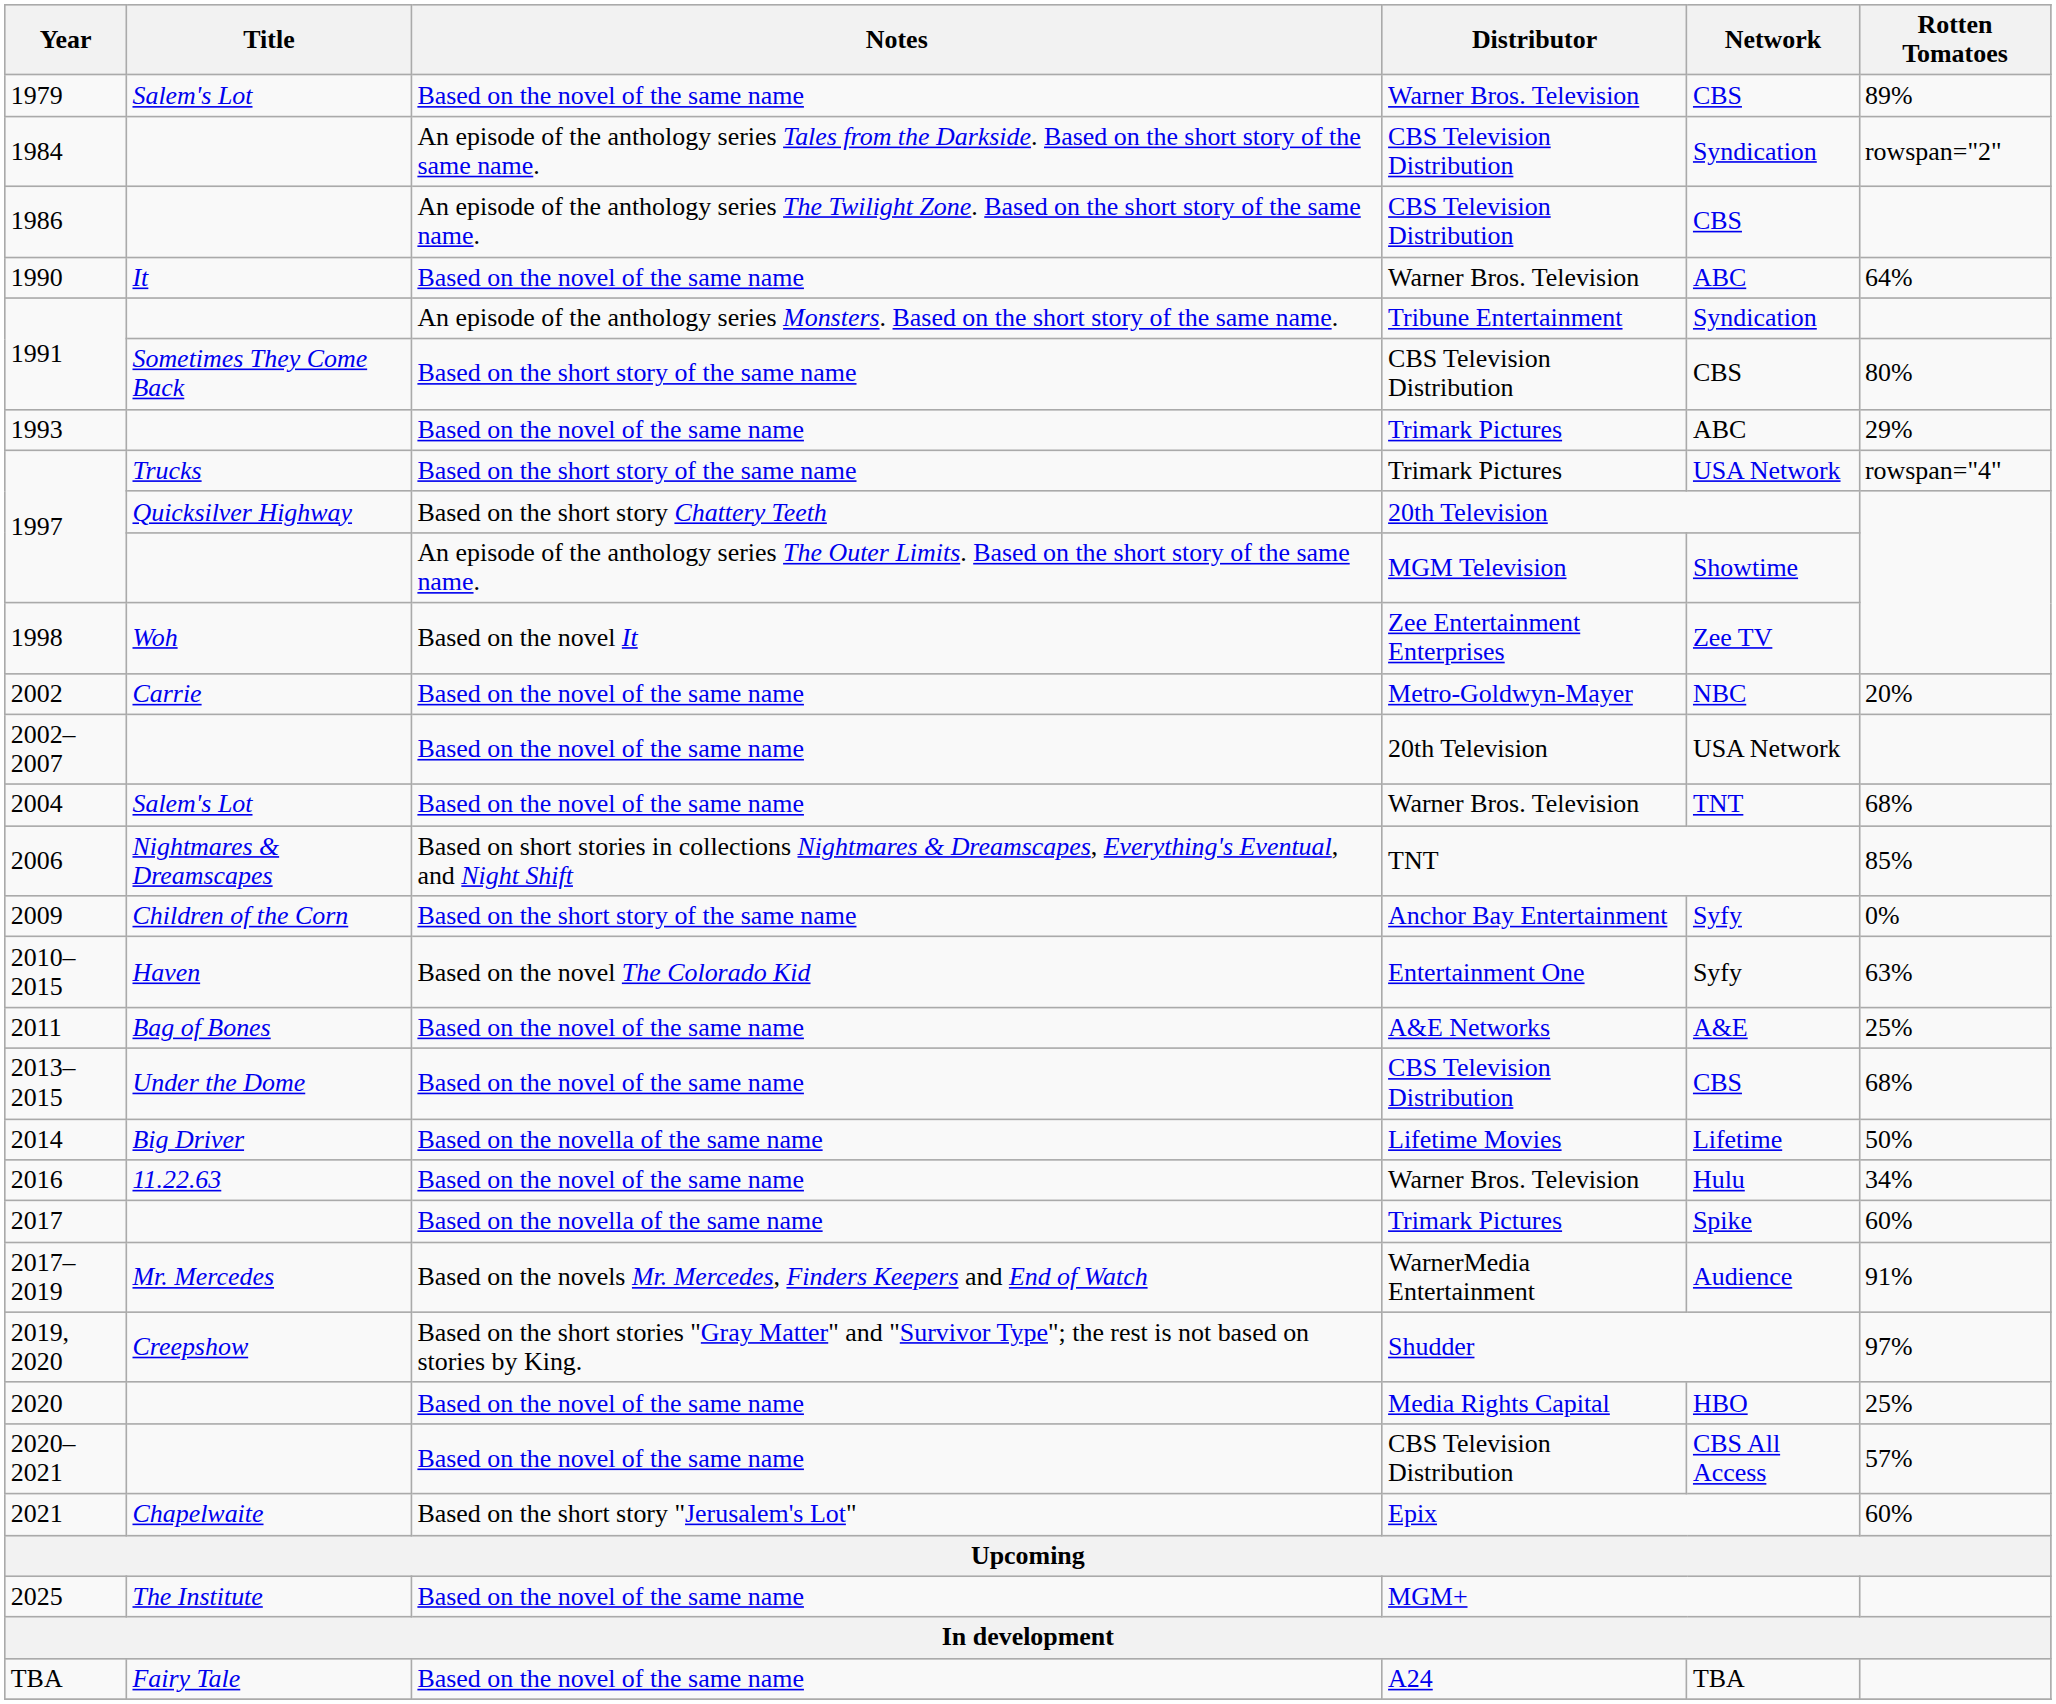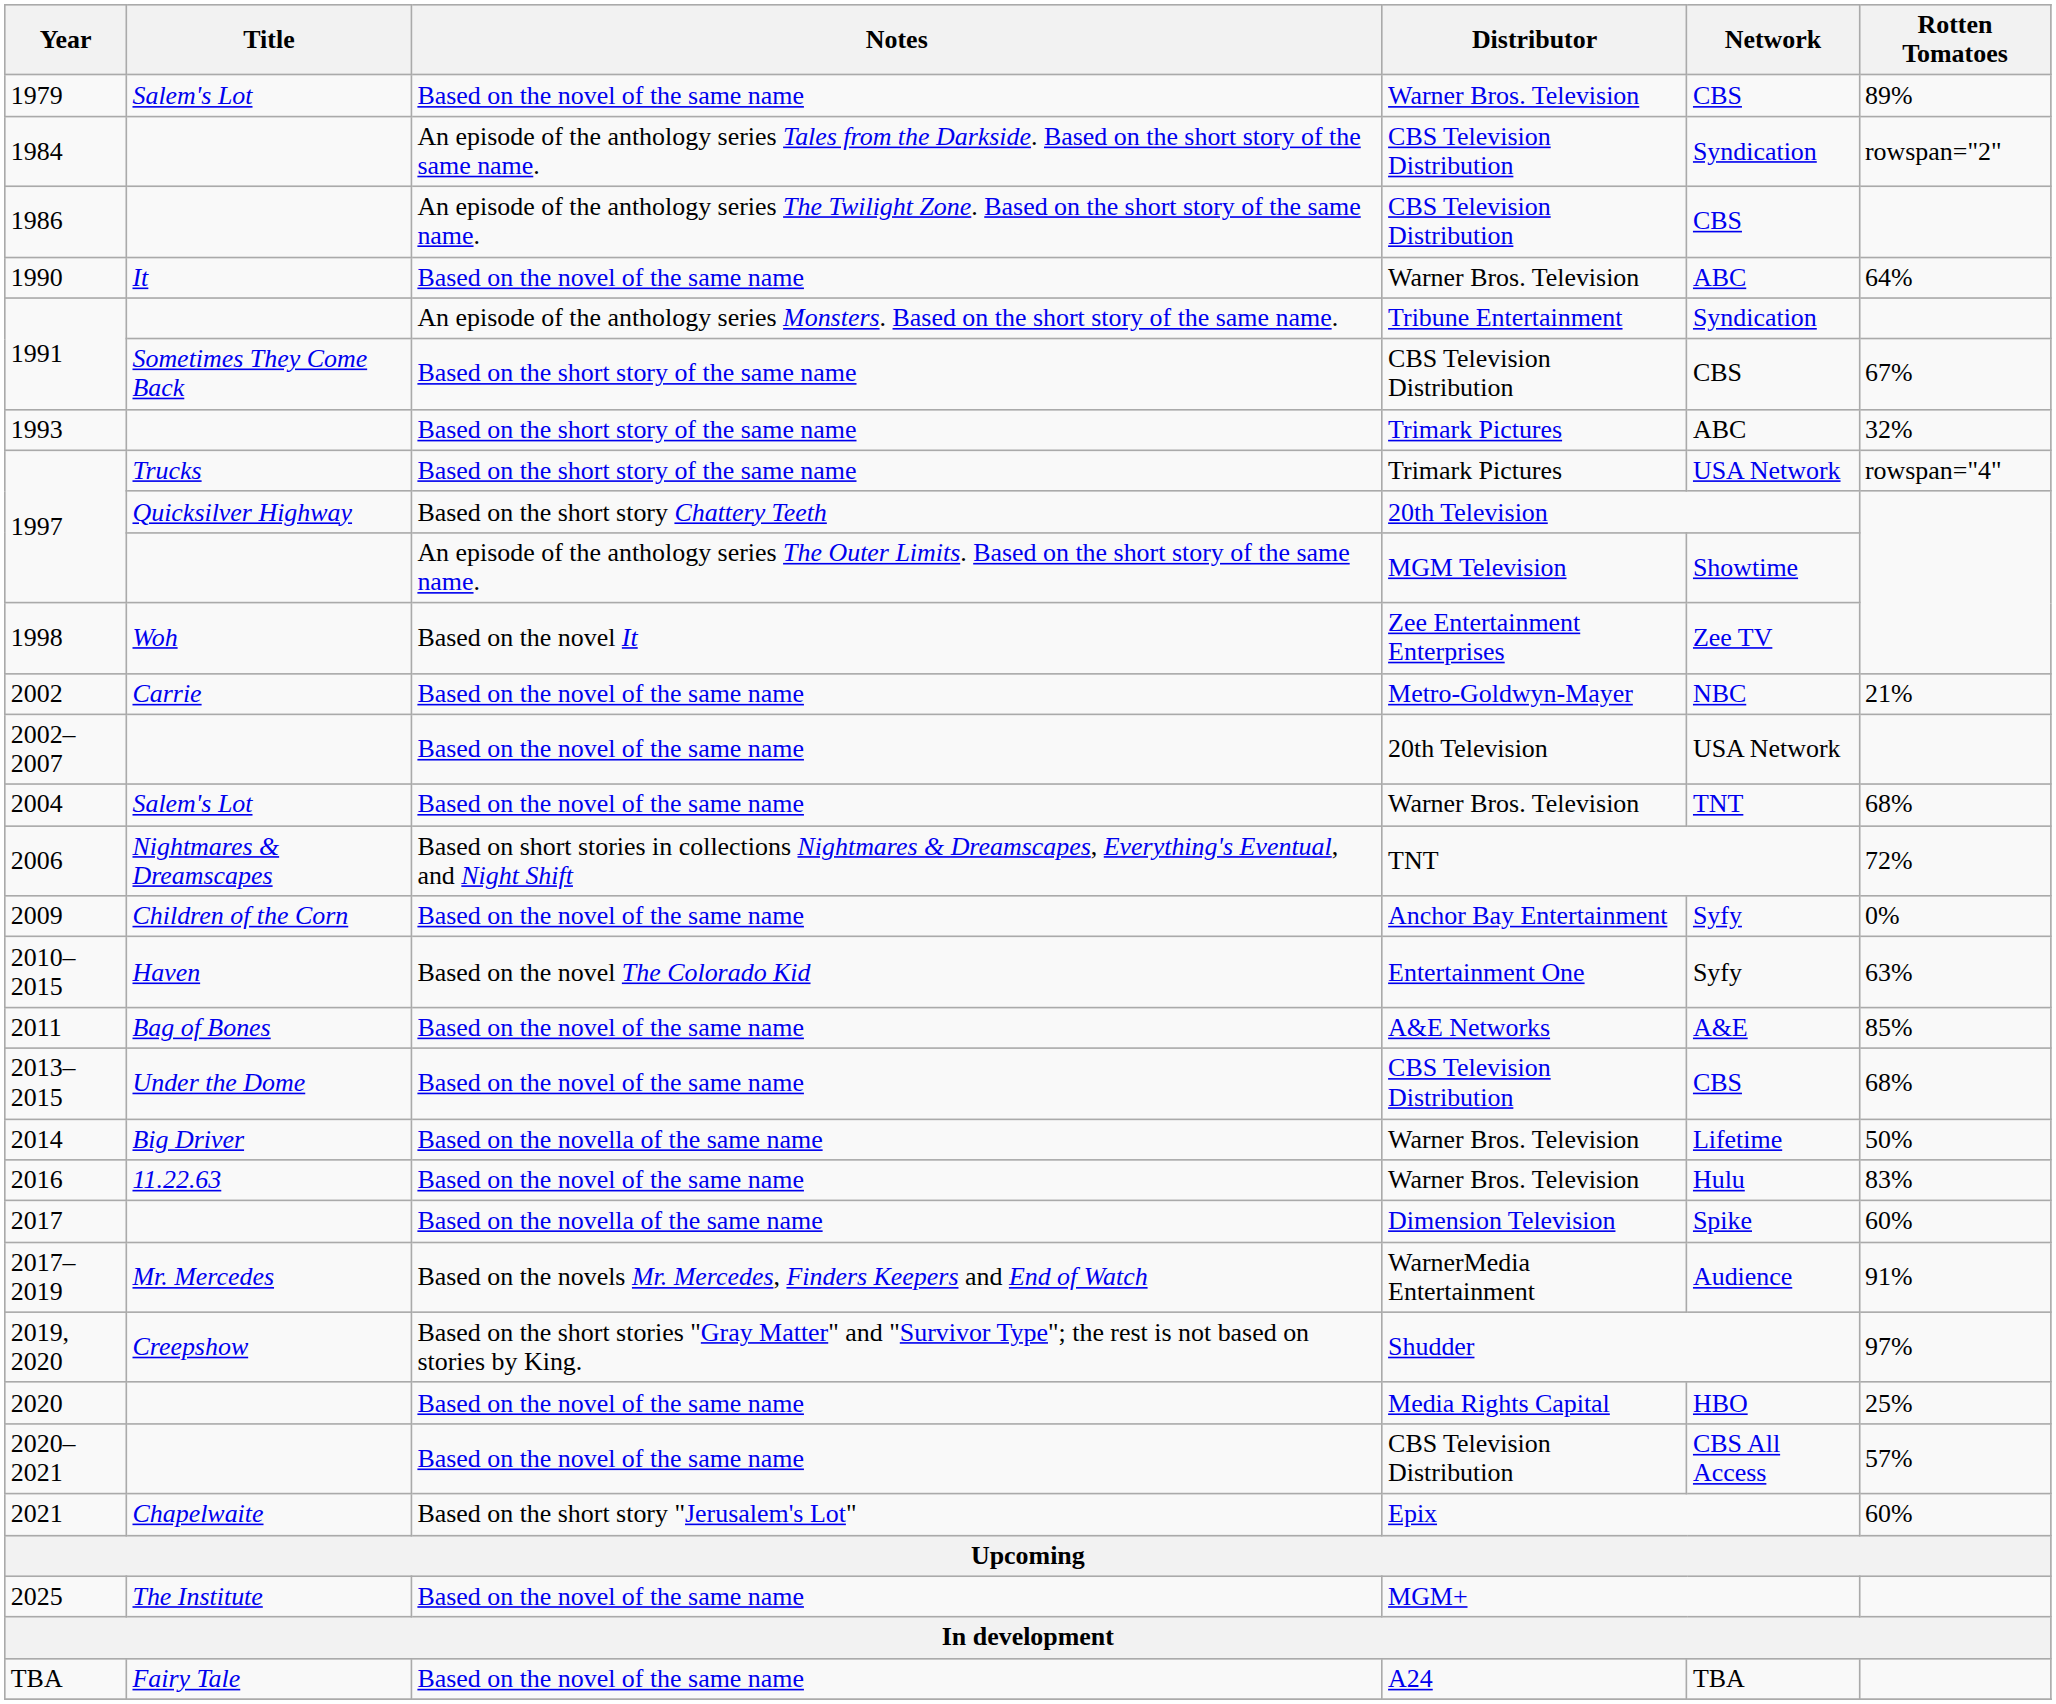(1889, 373) 80% -> (1889, 373) 67%
(611, 429) Based on the novel of the same name -> (637, 429) Based on the short story of the same name
(1889, 429) 29% -> (1889, 429) 32%
(1889, 693) 20% -> (1889, 693) 21%
(1889, 860) 85% -> (1889, 860) 72%
(637, 916) Based on the short story of the same name -> (611, 916) Based on the novel of the same name
(1889, 1027) 25% -> (1889, 1027) 85%
(1475, 1138) Lifetime Movies -> (1514, 1138) Warner Bros. Television
(1889, 1179) 34% -> (1889, 1179) 83%
(1475, 1221) Trimark Pictures -> (1502, 1221) Dimension Television
